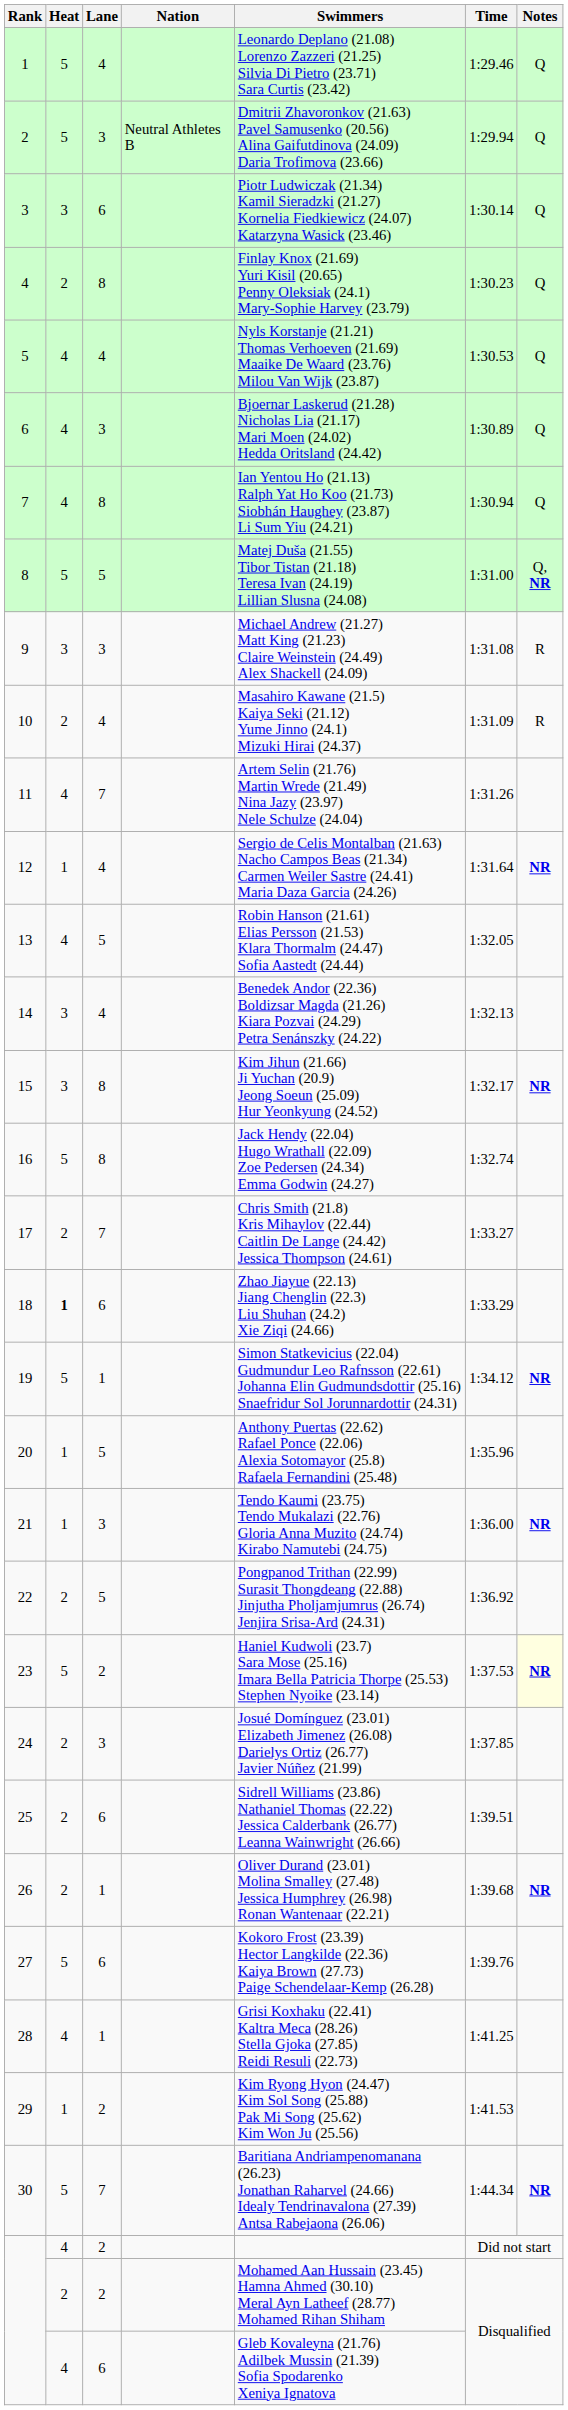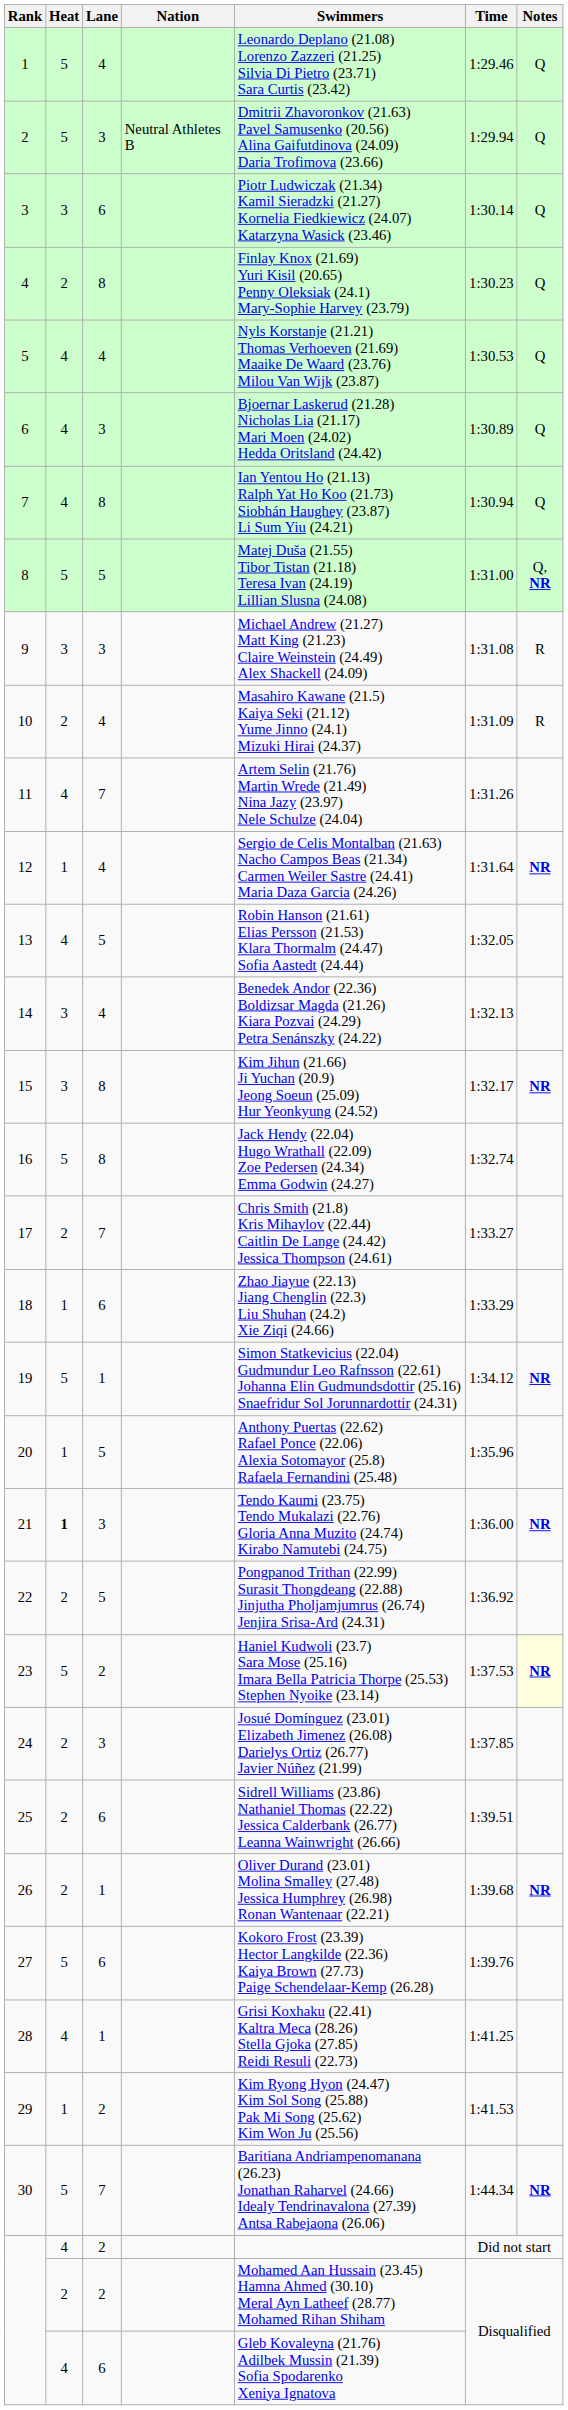(64, 1305) bold -> (64, 1305) normal
(64, 1524) normal -> (64, 1524) bold
